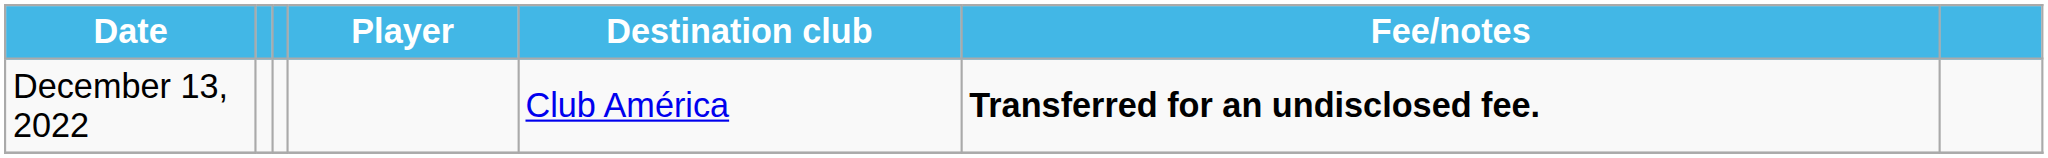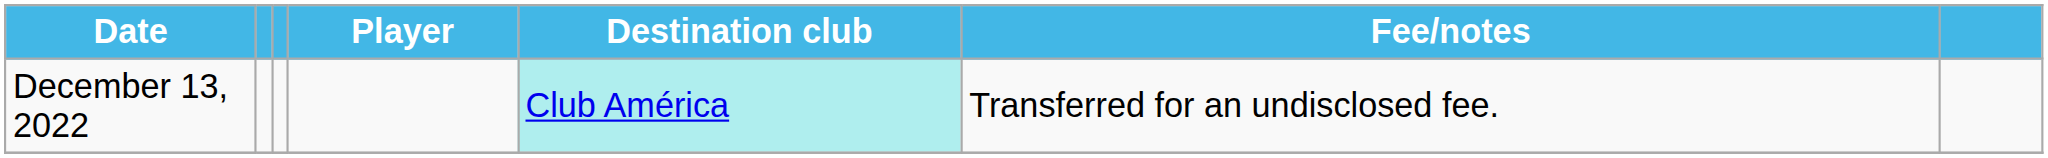(627, 105) no background -> (627, 105) paleturquoise background
(1255, 105) bold -> (1234, 105) normal
